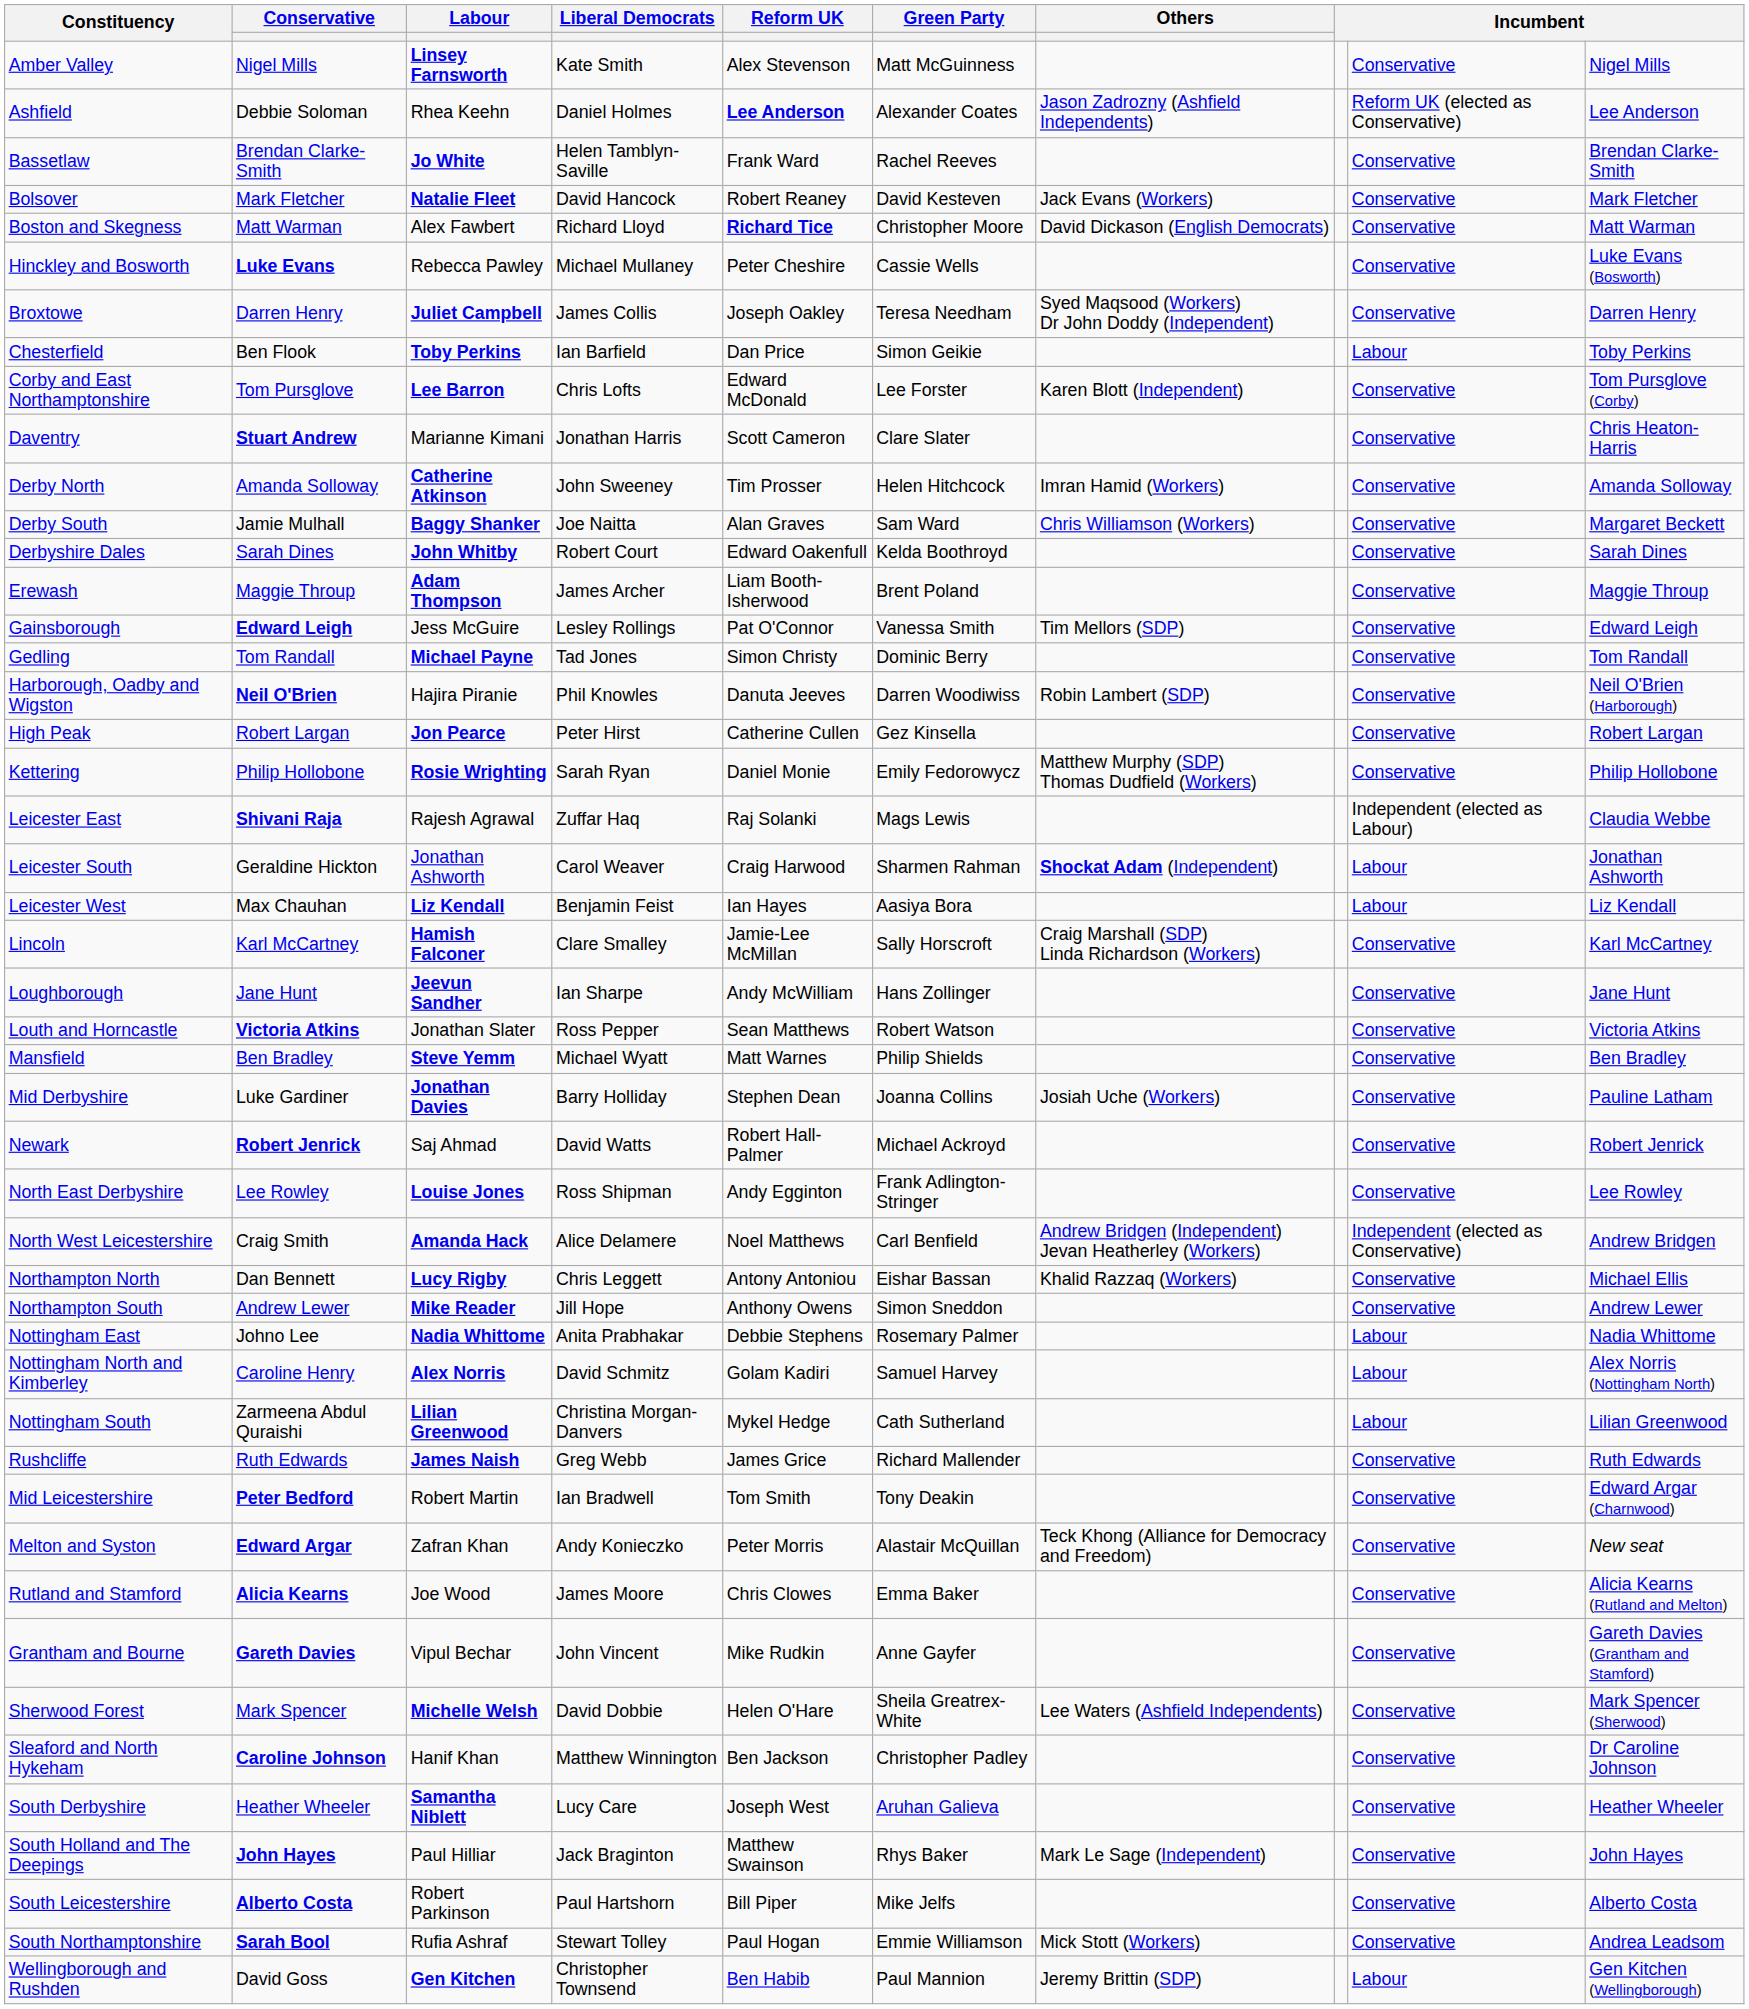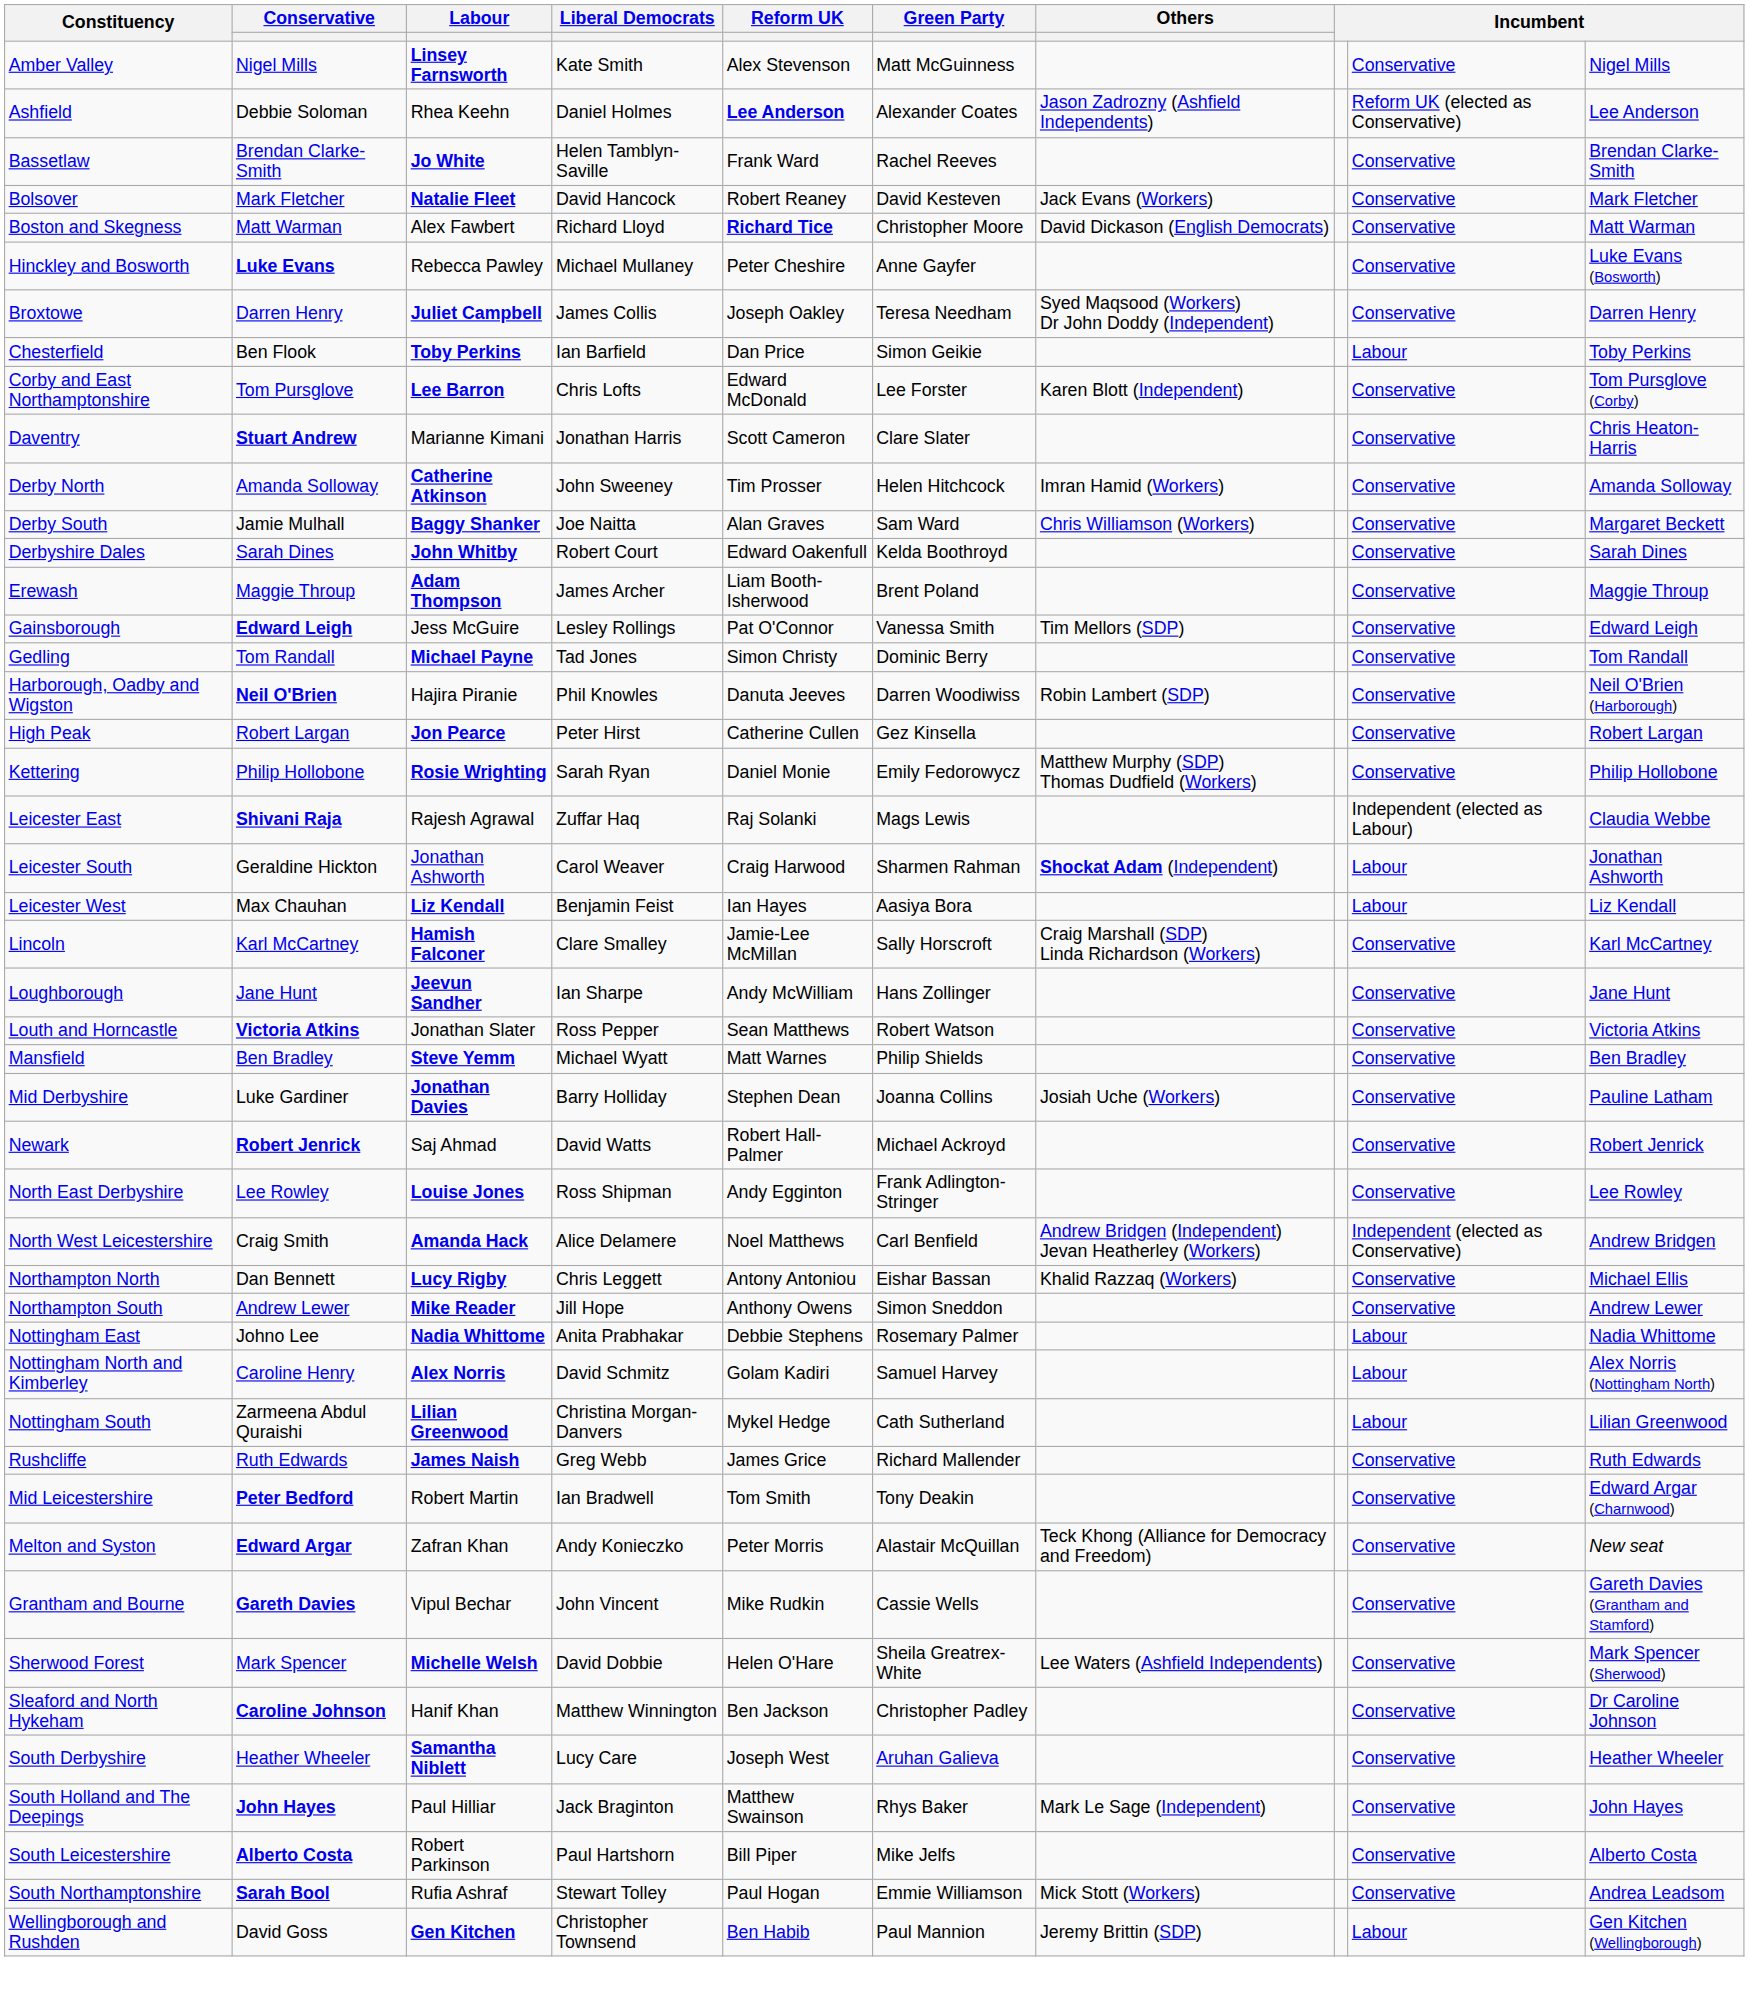(927, 265) Cassie Wells -> (926, 265) Anne Gayfer
- row: (95, 1594)
(926, 1652) Anne Gayfer -> (927, 1604) Cassie Wells
